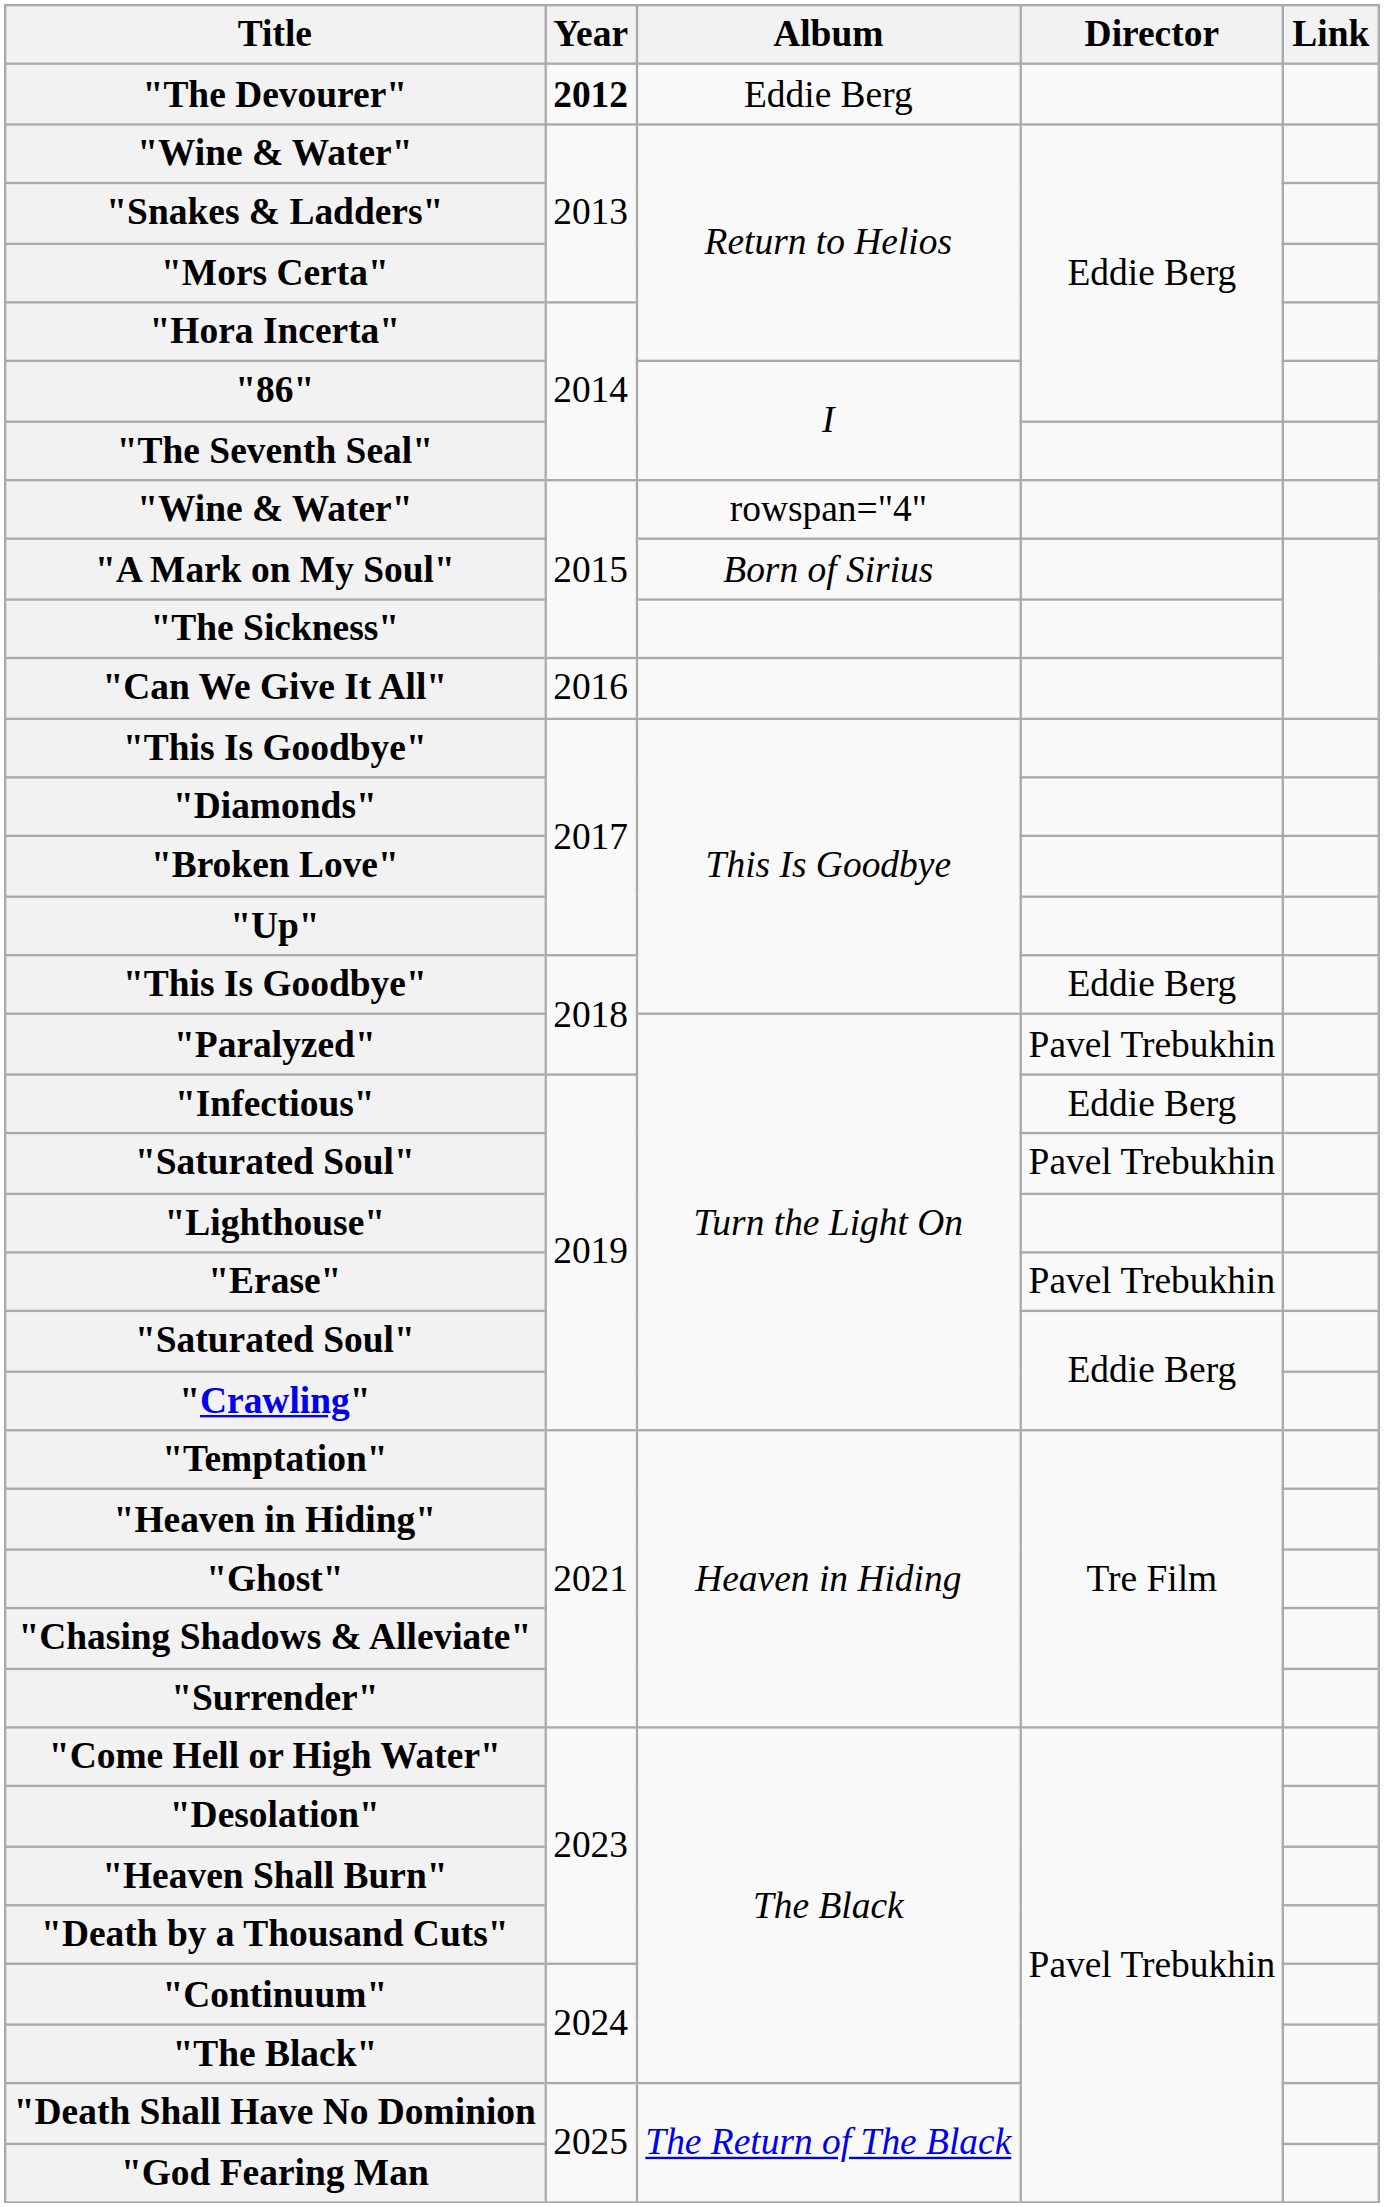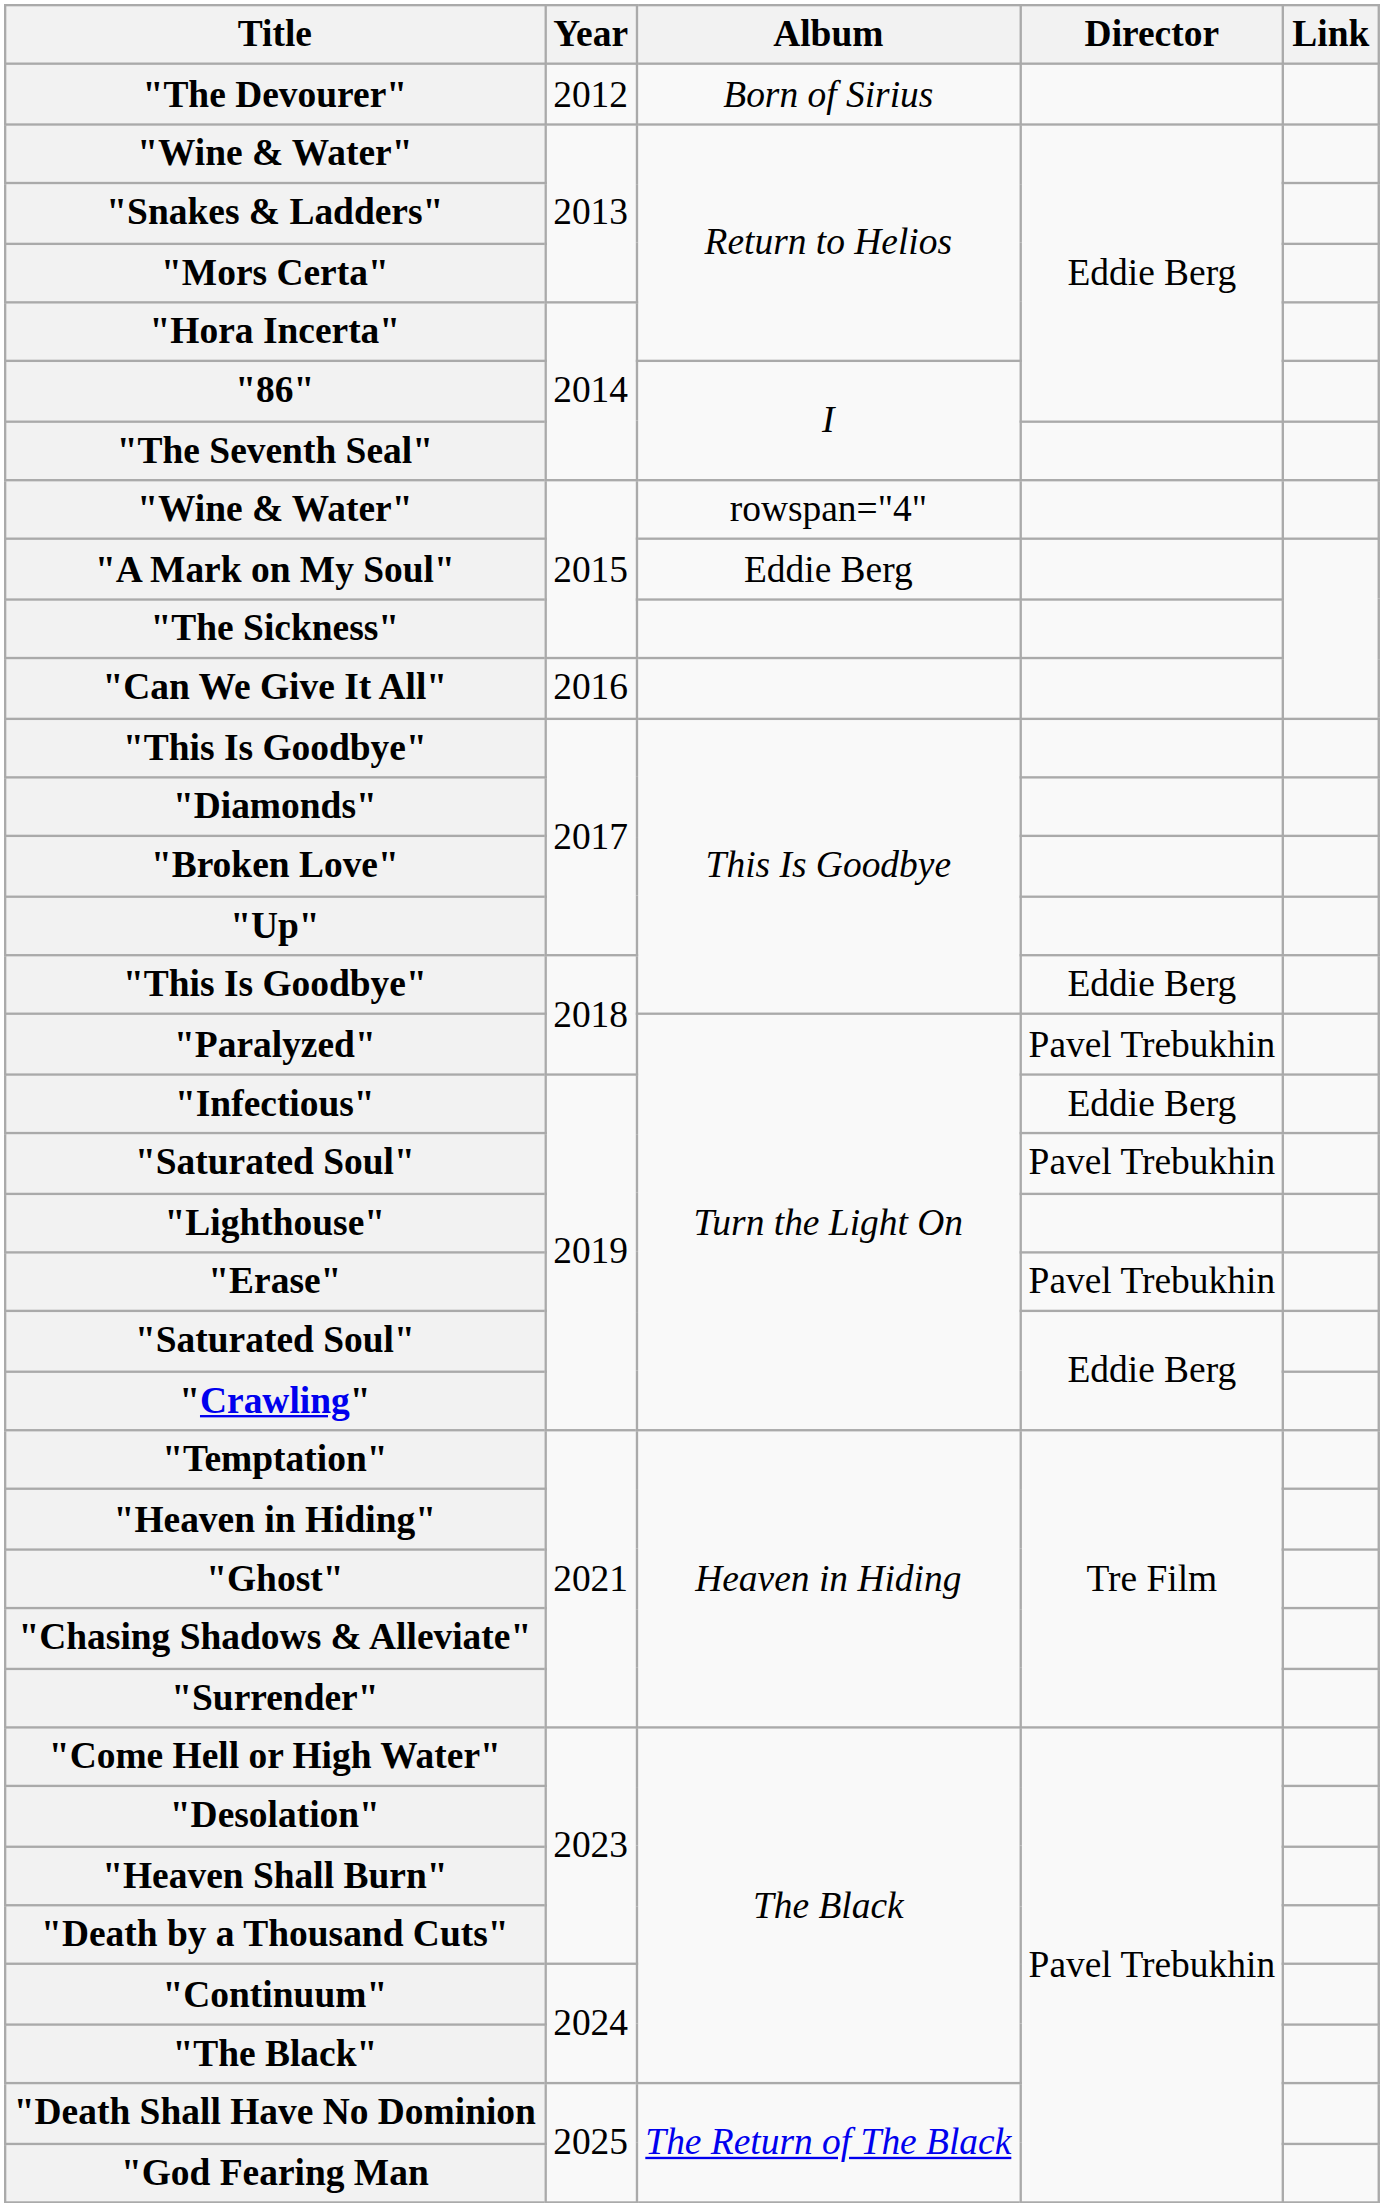(591, 93) bold -> (591, 93) normal
(828, 93) Eddie Berg -> (828, 93) Born of Sirius
(828, 568) Born of Sirius -> (828, 568) Eddie Berg
